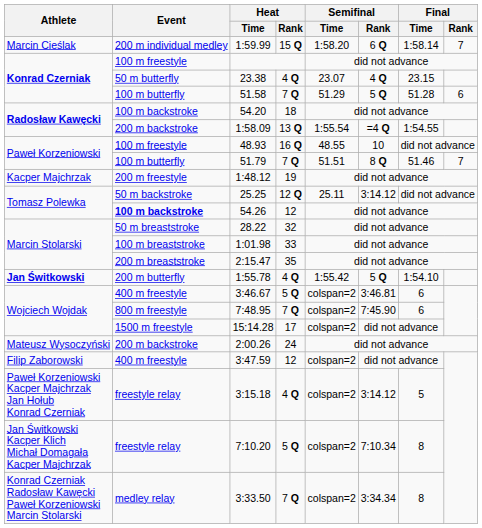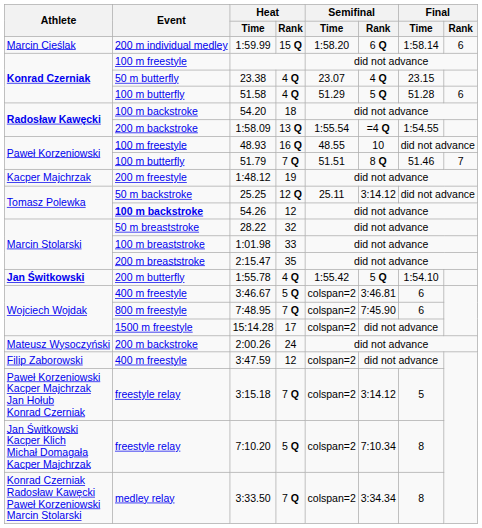(461, 45) 7 -> (461, 45) 6
(291, 95) 7 Q -> (291, 95) 4 Q
(291, 395) 4 Q -> (291, 395) 7 Q
